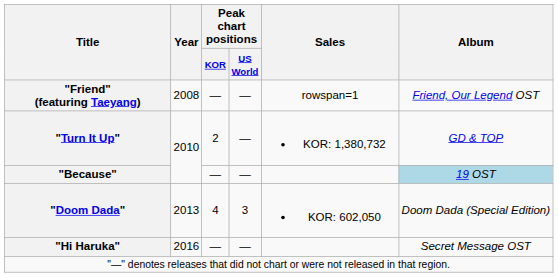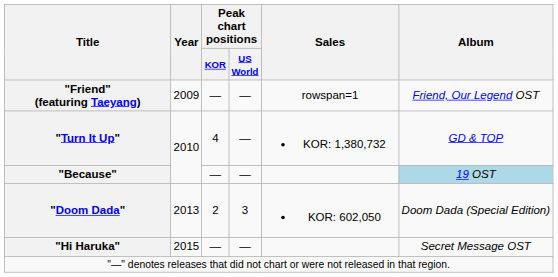(186, 95) 2008 -> (186, 95) 2009
(215, 138) 2 -> (215, 138) 4
(215, 210) 4 -> (215, 210) 2
(186, 247) 2016 -> (186, 247) 2015
